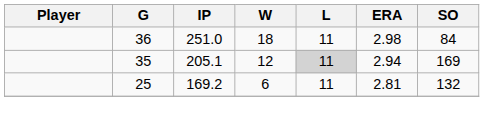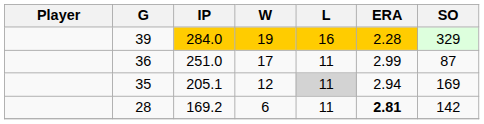+ row: (204, 38)
(265, 38) 18 -> (265, 61) 17
(387, 38) 2.98 -> (387, 61) 2.99
(448, 38) 84 -> (448, 61) 87
(143, 84) 25 -> (143, 107) 28
(387, 84) normal -> (387, 107) bold
(448, 84) 132 -> (448, 107) 142
